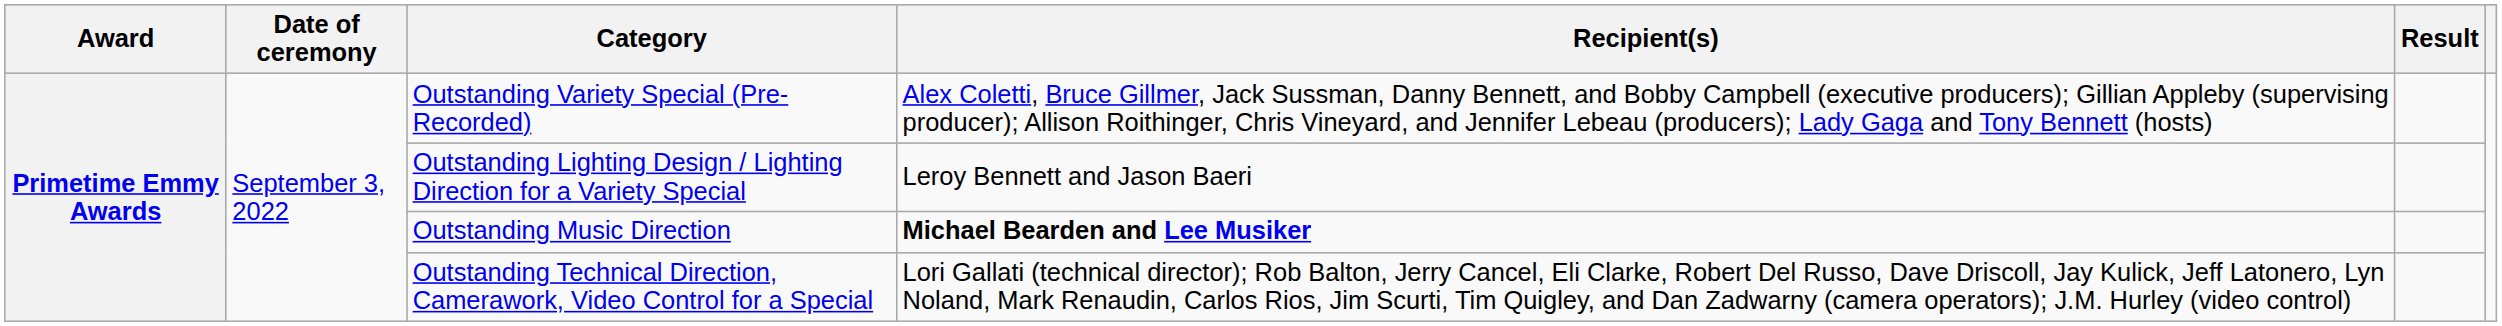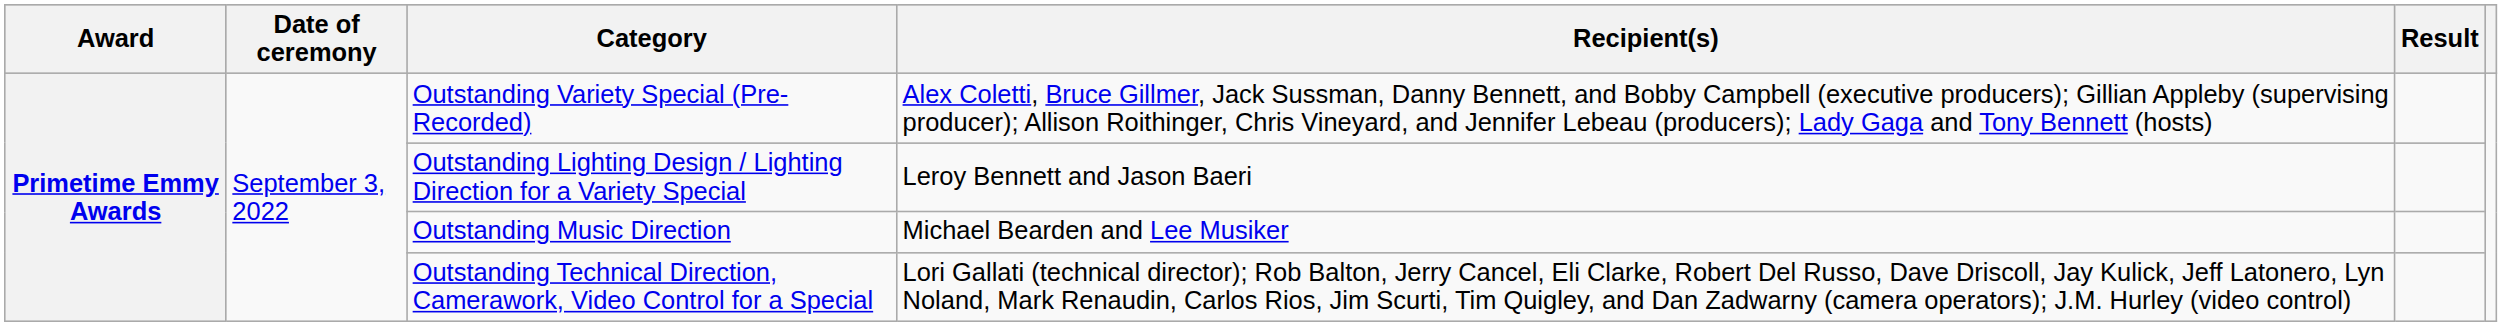(1107, 231) bold -> (1096, 231) normal
